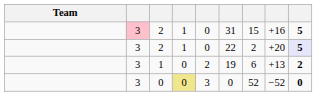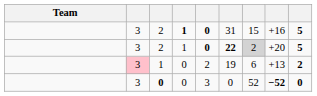(138, 30) pink background -> (138, 30) no background
(184, 30) normal -> (184, 30) bold
(207, 30) normal -> (207, 30) bold
(207, 48) normal -> (207, 48) bold
(230, 48) normal -> (230, 48) bold
(254, 48) no background -> (254, 48) lightgrey background
(300, 48) lavender background -> (300, 48) no background
(138, 65) no background -> (138, 65) pink background
(161, 82) normal -> (161, 82) bold
(184, 82) khaki background -> (184, 82) no background
(277, 82) normal -> (277, 82) bold
